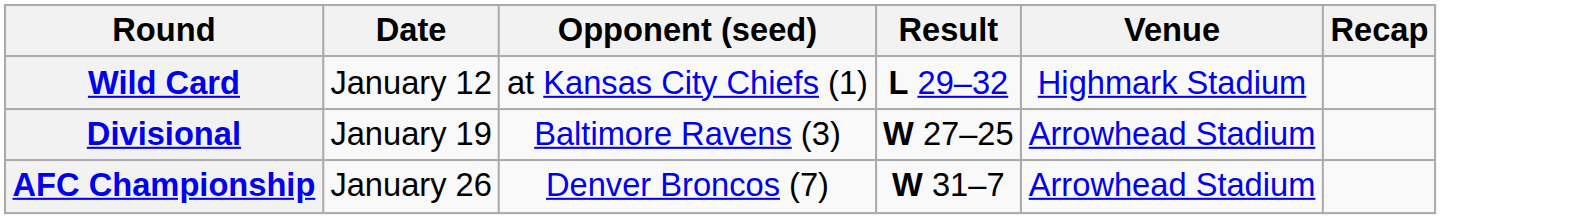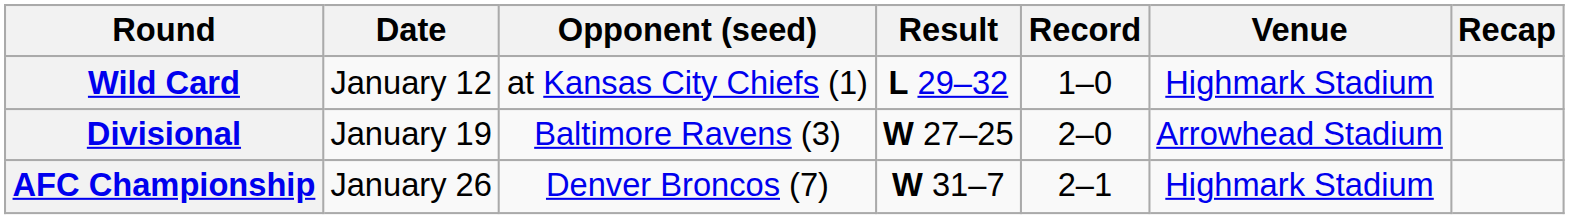+ column: (1085, 30)
(1172, 185) Arrowhead Stadium -> (1300, 185) Highmark Stadium
